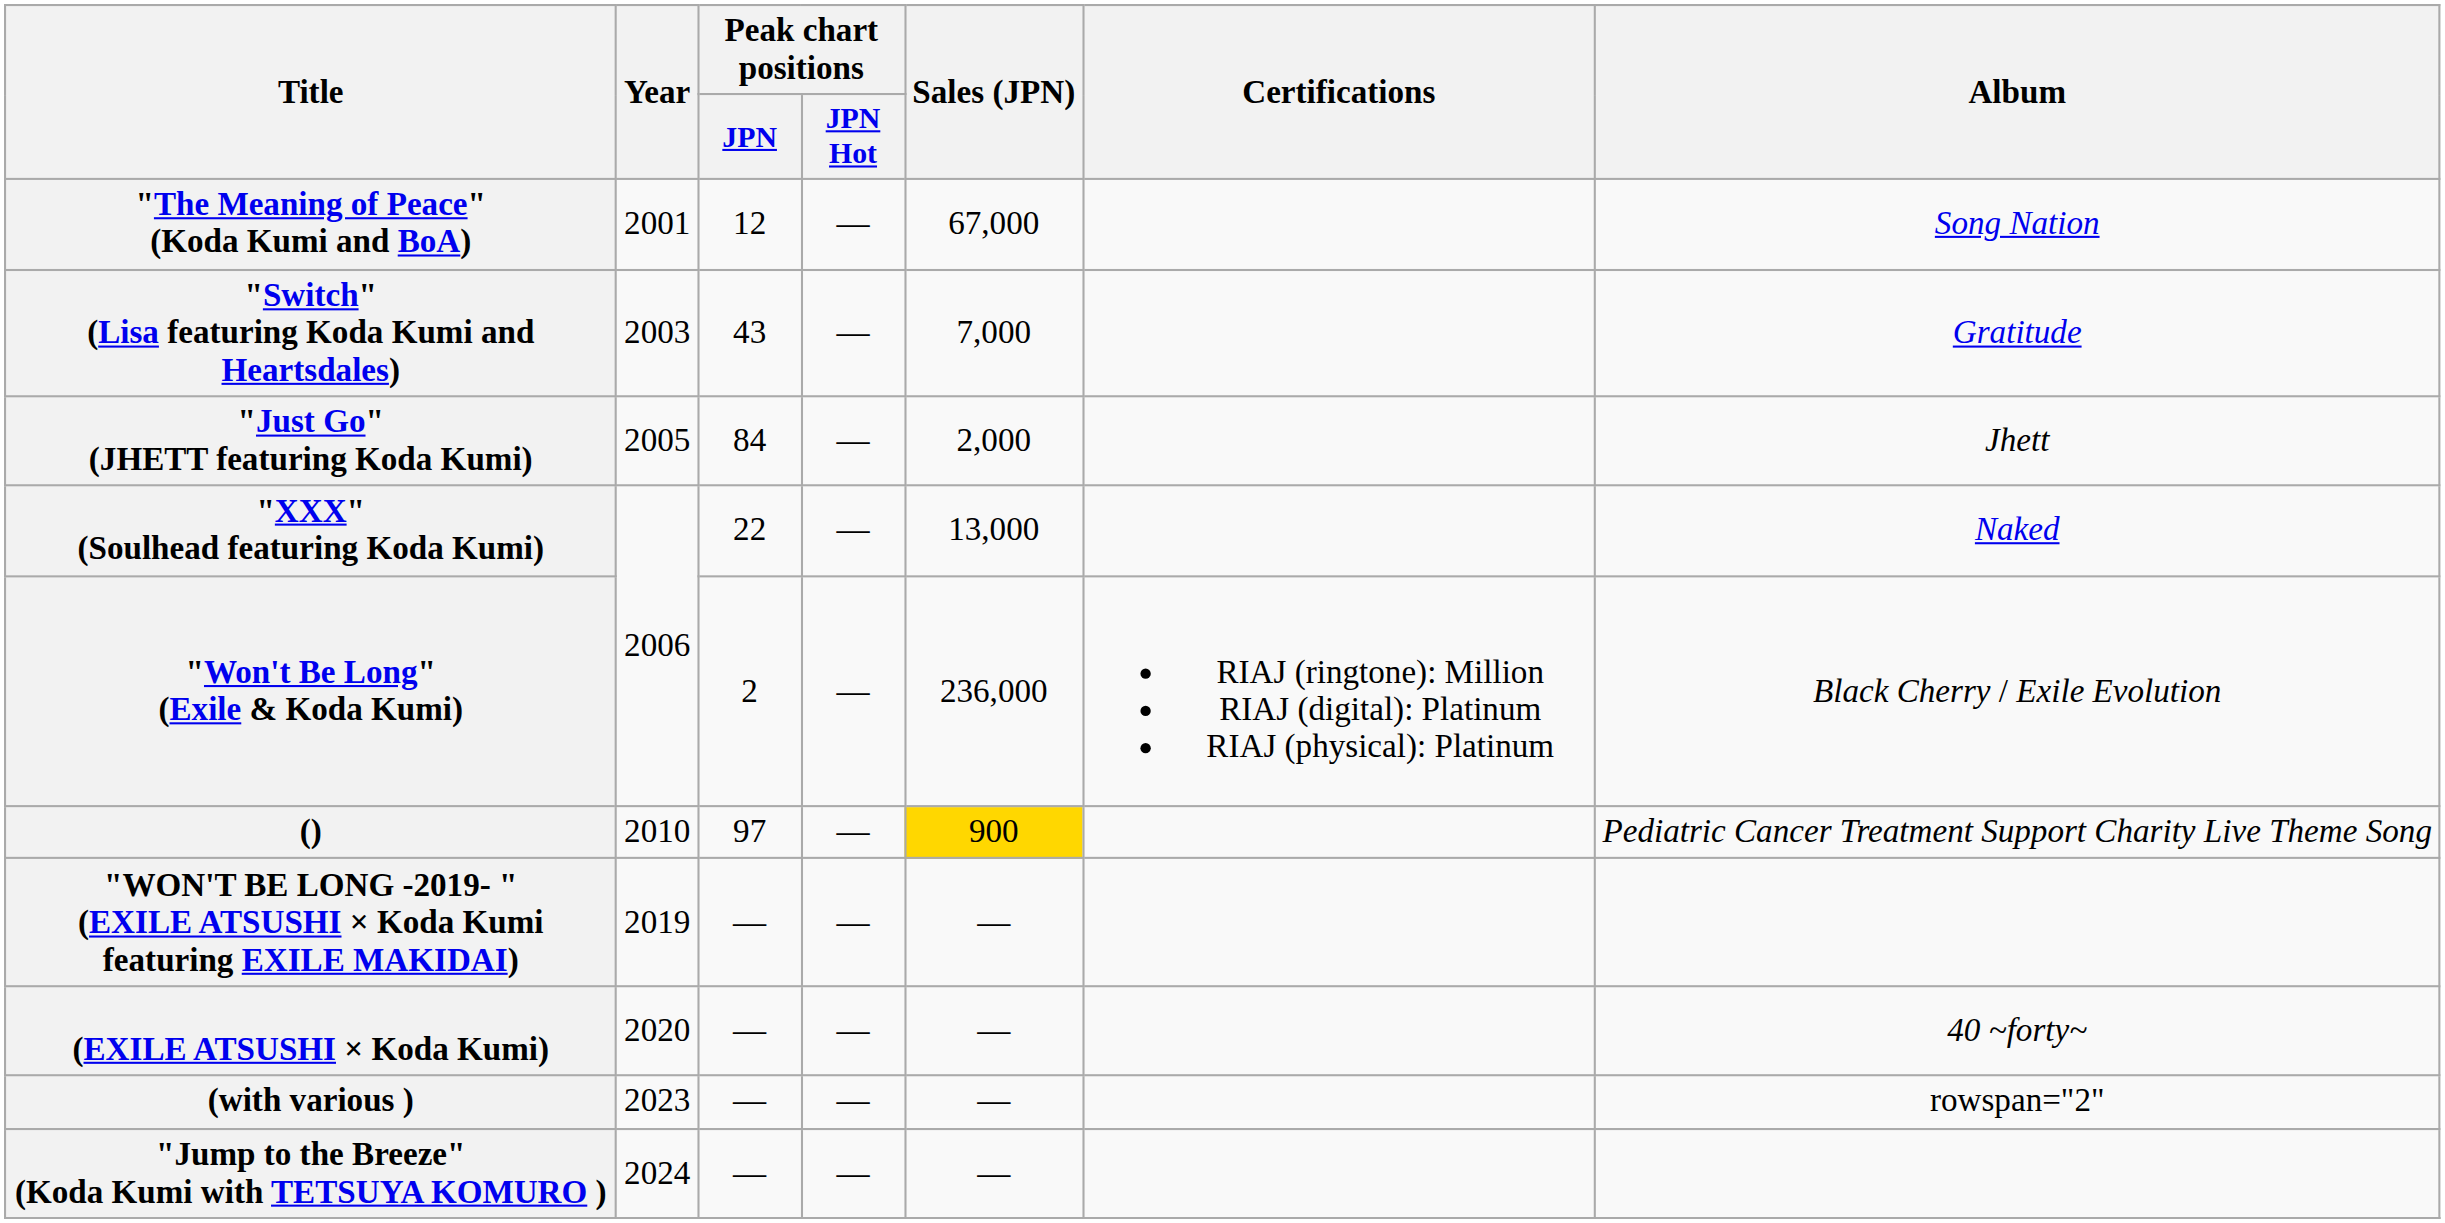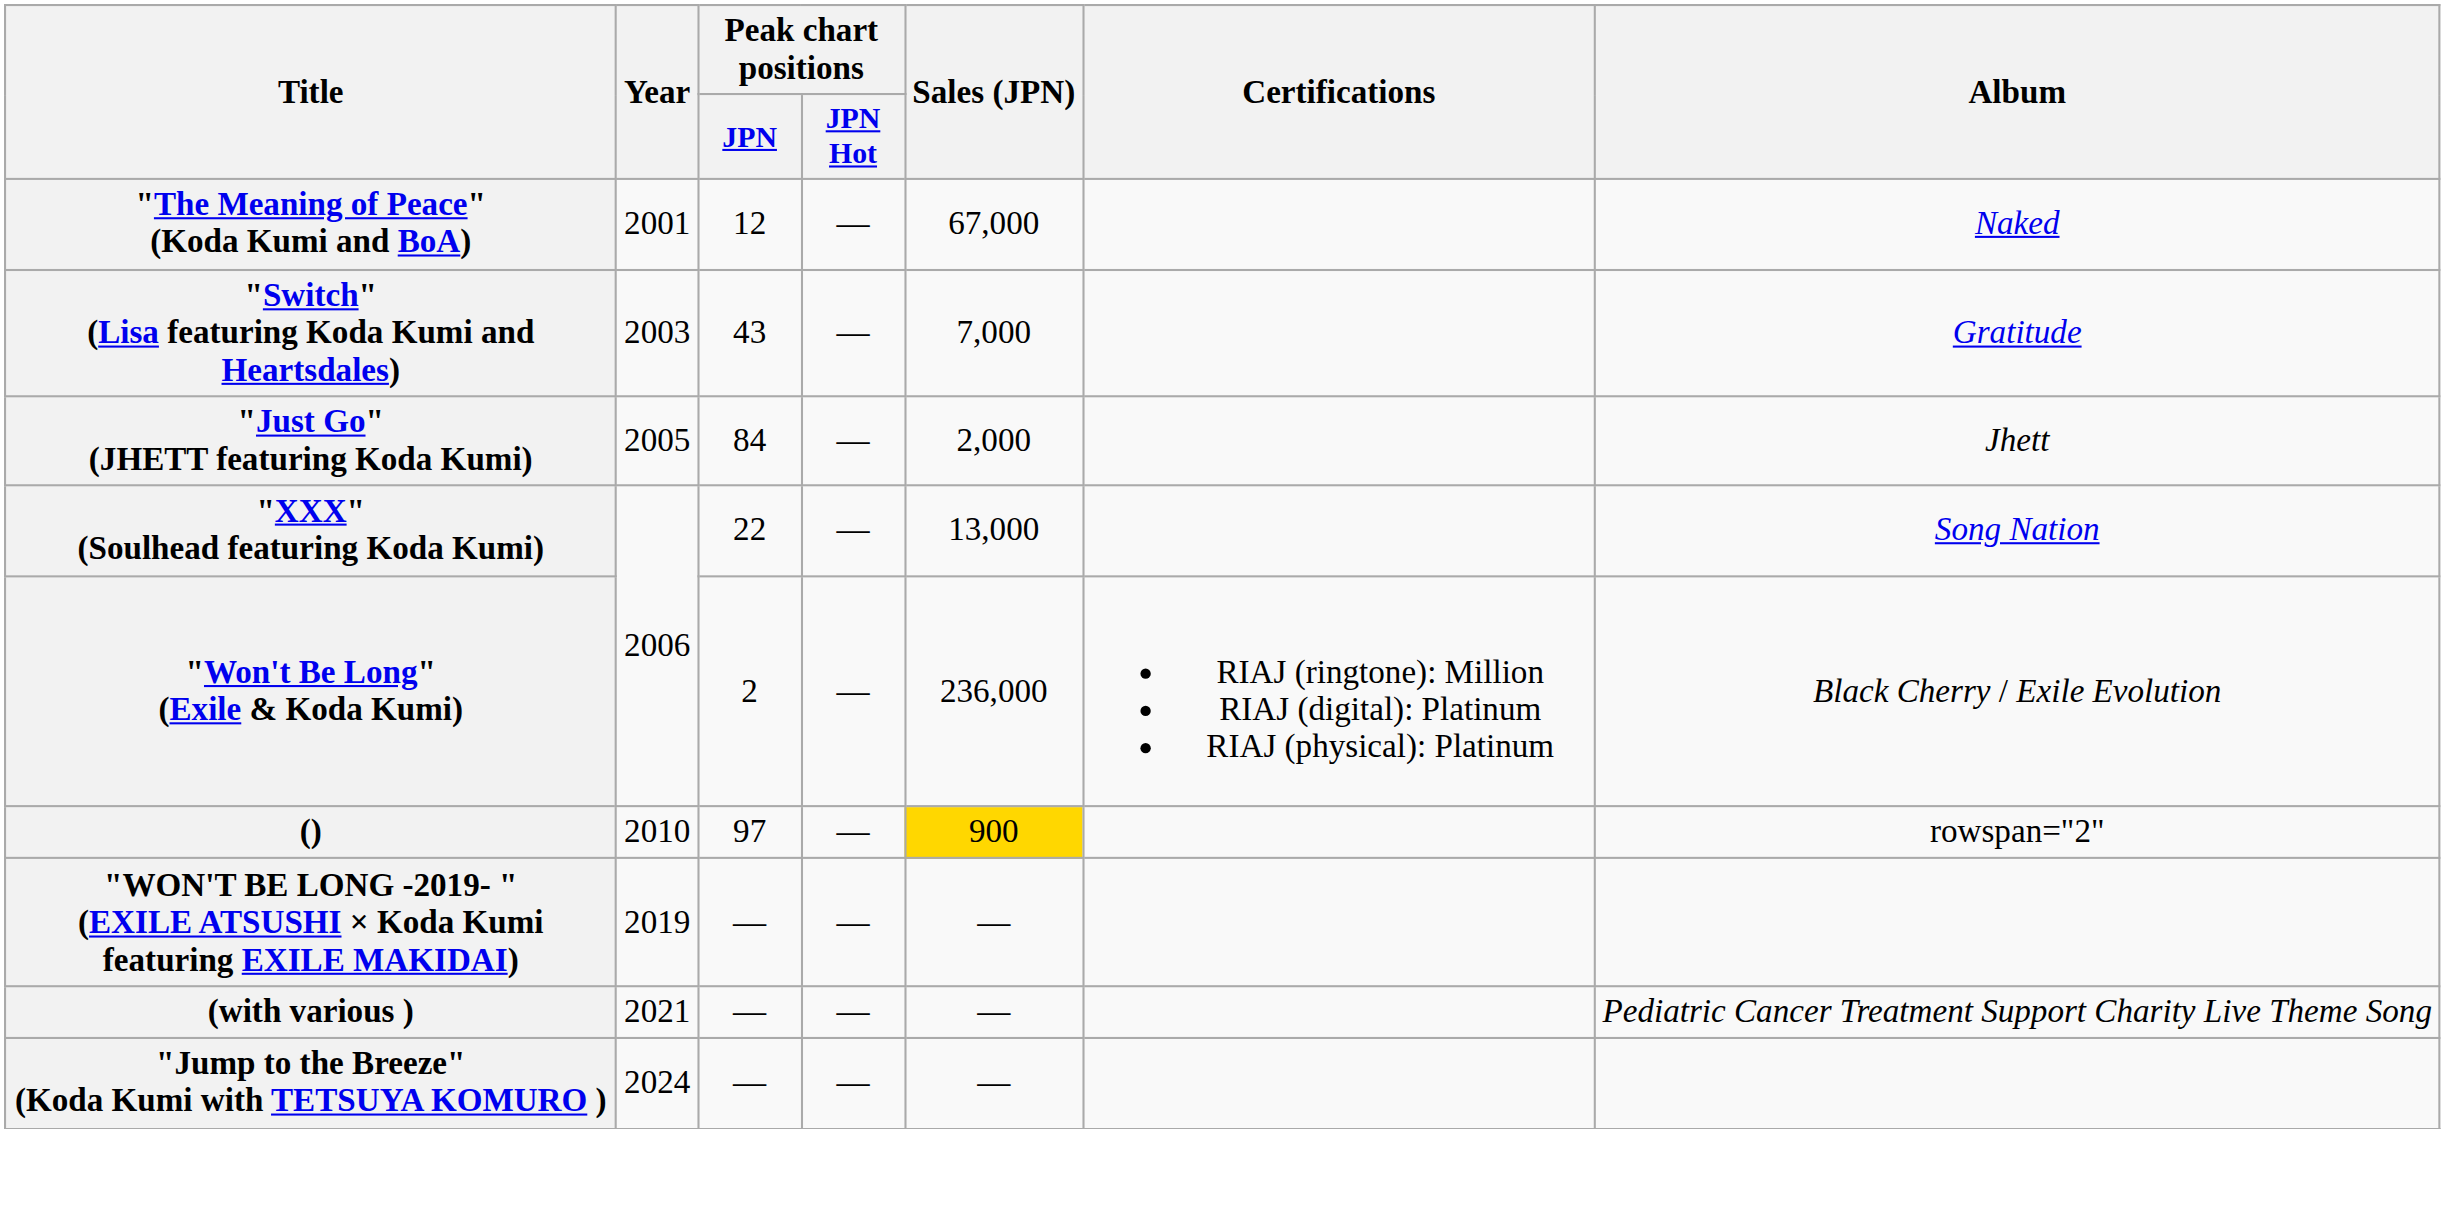(2017, 223) Song Nation -> (2017, 223) Naked
(2017, 530) Naked -> (2017, 530) Song Nation
(2017, 831) Pediatric Cancer Treatment Support Charity Live Theme Song -> (2017, 831) rowspan="2"
- row: (311, 1048)
(657, 1101) 2023 -> (657, 1011) 2021
(2017, 1101) rowspan="2" -> (2017, 1011) Pediatric Cancer Treatment Support Charity Live Theme Song
